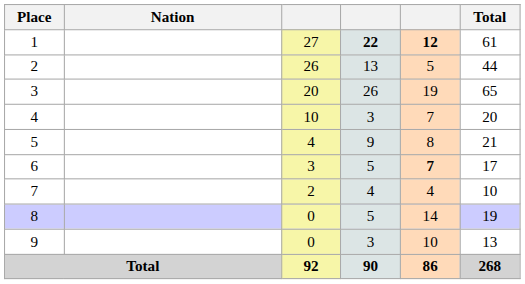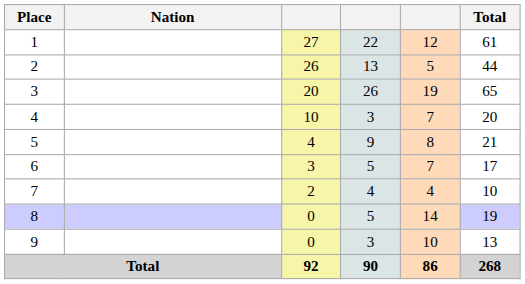(371, 42) bold -> (371, 42) normal
(430, 42) bold -> (430, 42) normal
(430, 166) bold -> (430, 166) normal
